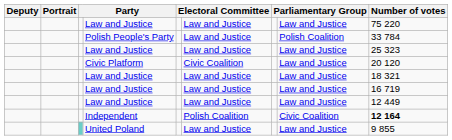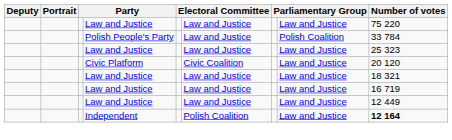(309, 115) Civic Coalition -> (313, 115) Law and Justice
- row: (22, 129)
